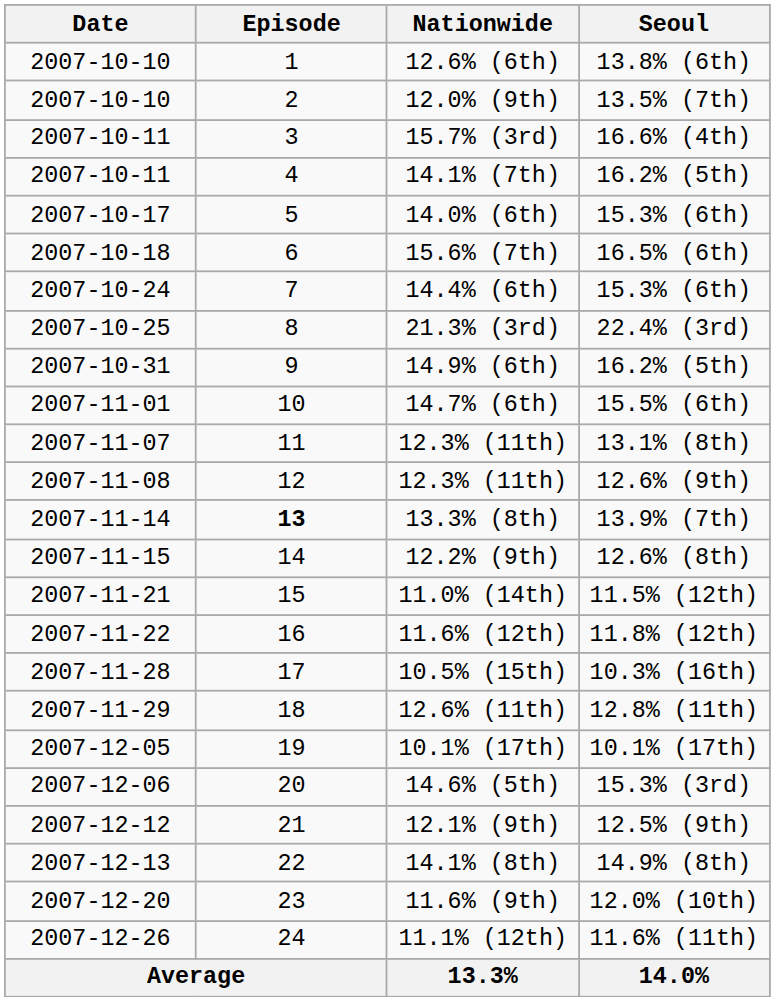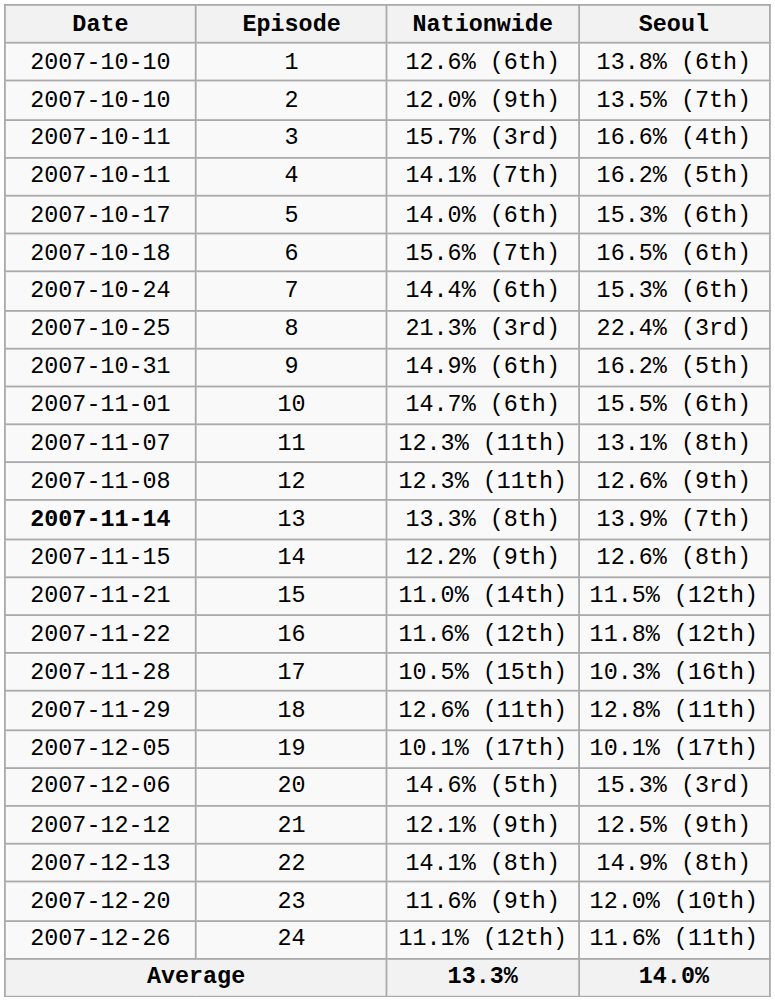(100, 520) normal -> (100, 520) bold
(292, 520) bold -> (292, 520) normal
